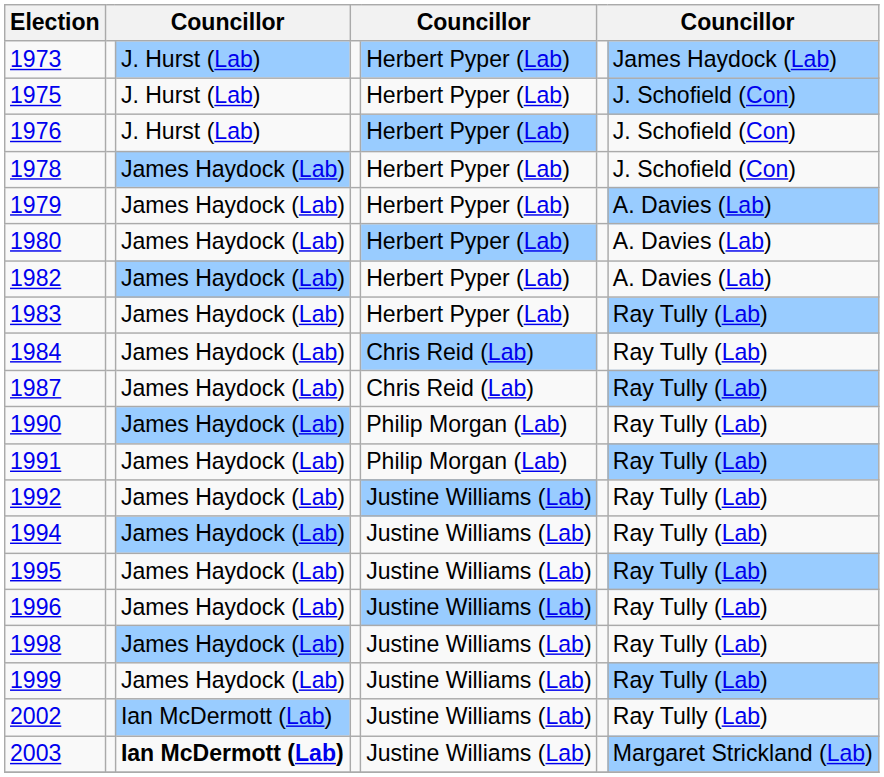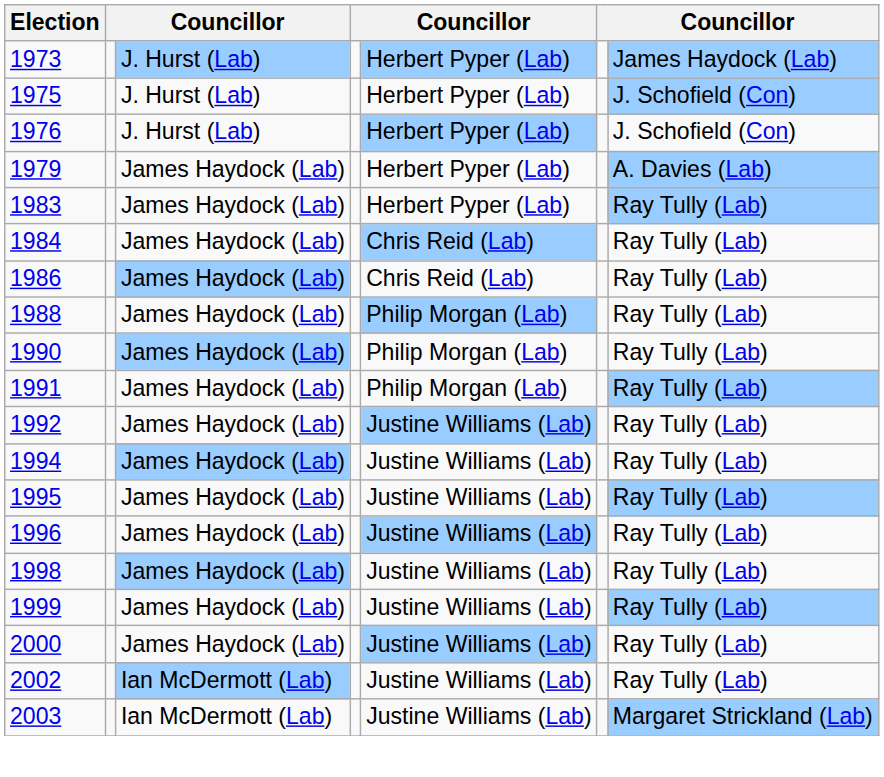- row: (36, 168)
- row: (36, 242)
- row: (36, 278)
+ row: (36, 278)
- row: (36, 388)
+ row: (36, 315)
+ row: (36, 643)
(232, 753) bold -> (227, 717) normal
